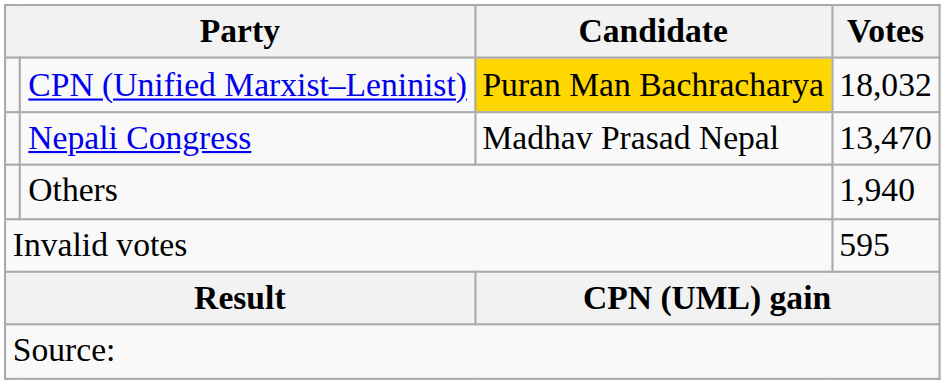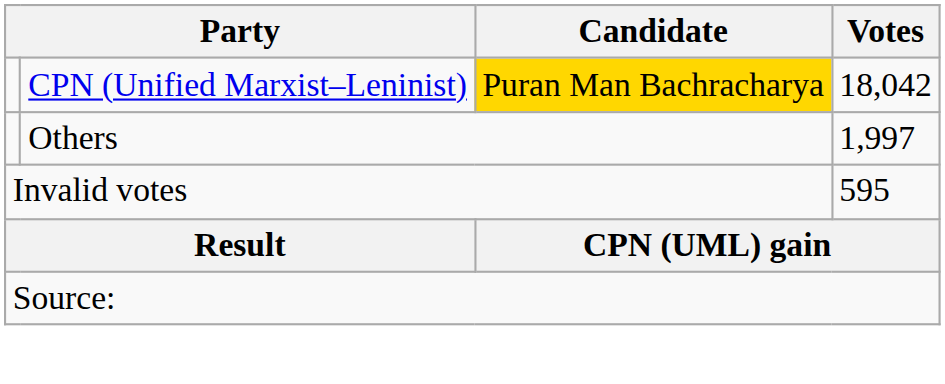(886, 84) 18,032 -> (886, 84) 18,042
- row: (140, 137)
(877, 191) 1,940 -> (877, 137) 1,997
